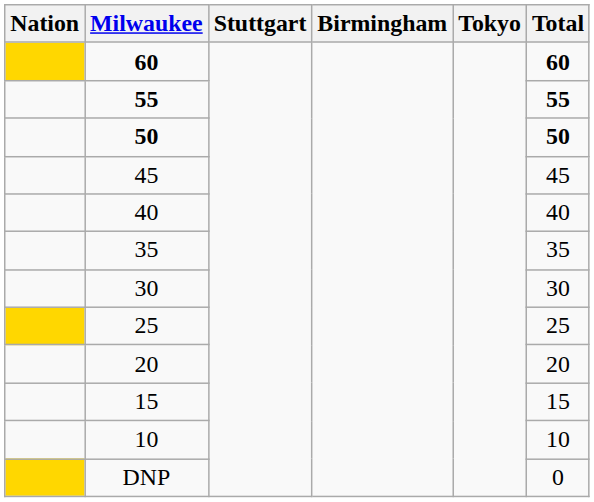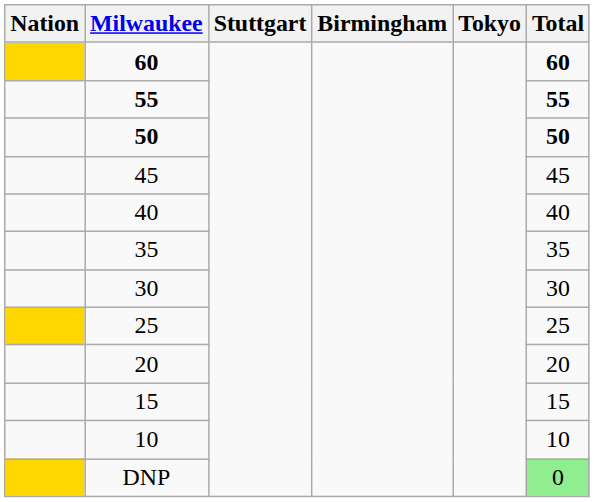(558, 477) no background -> (558, 477) lightgreen background
